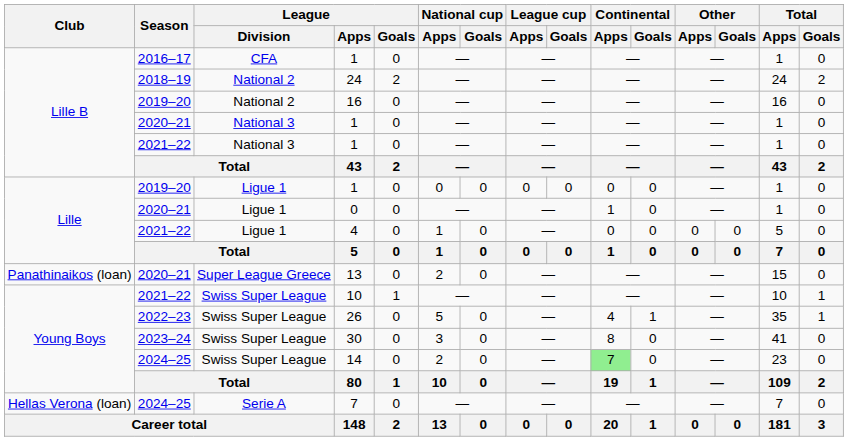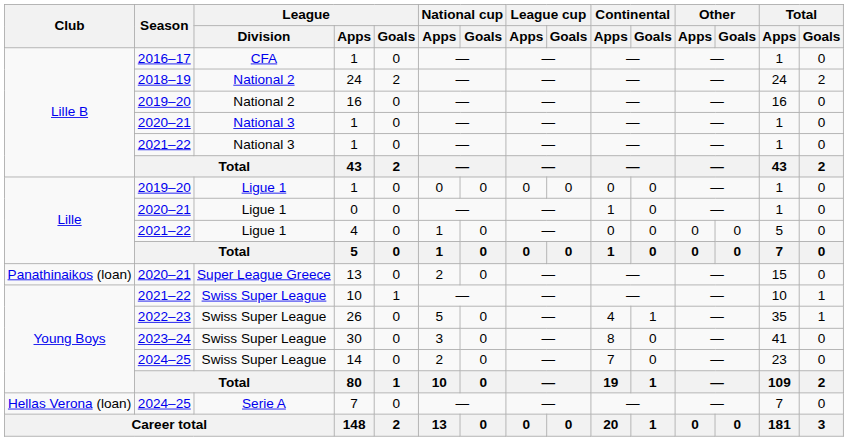(611, 360) lightgreen background -> (611, 360) no background
